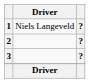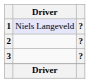(45, 26) no background -> (45, 26) lavender background
